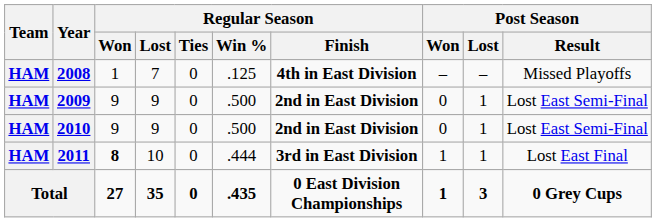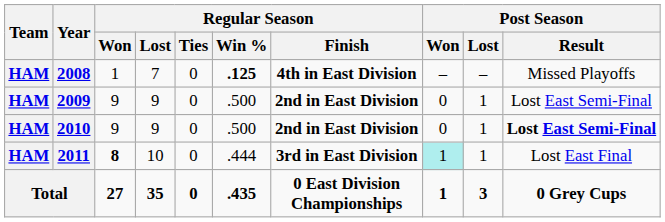(242, 73) normal -> (242, 73) bold
(577, 128) normal -> (581, 128) bold
(443, 156) no background -> (443, 156) paleturquoise background
